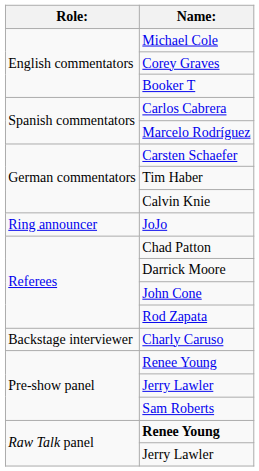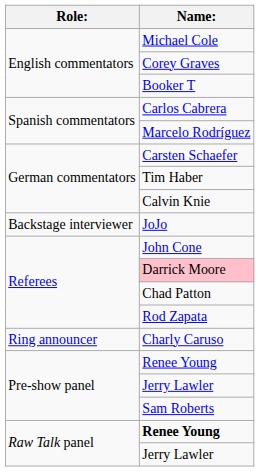(53, 224) Ring announcer -> (70, 224) Backstage interviewer
(177, 247) Chad Patton -> (172, 247) John Cone
(184, 270) no background -> (184, 270) pink background
(172, 293) John Cone -> (177, 293) Chad Patton
(70, 339) Backstage interviewer -> (53, 339) Ring announcer
